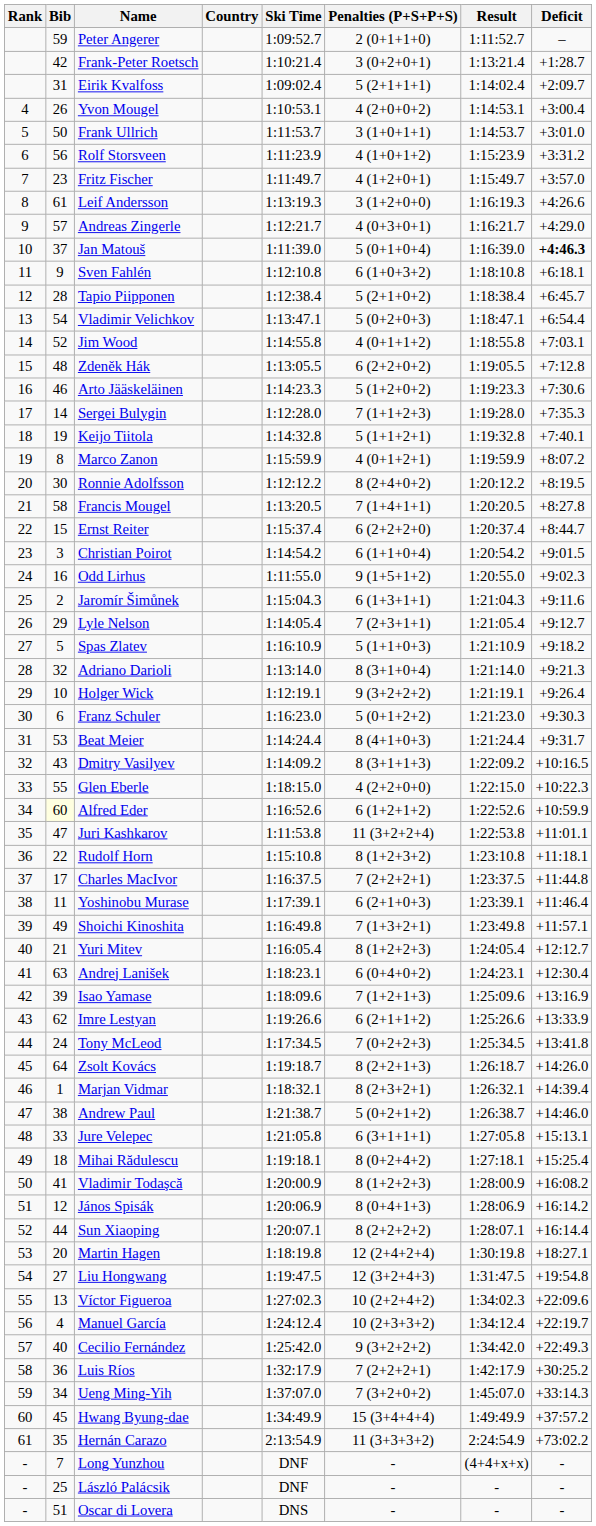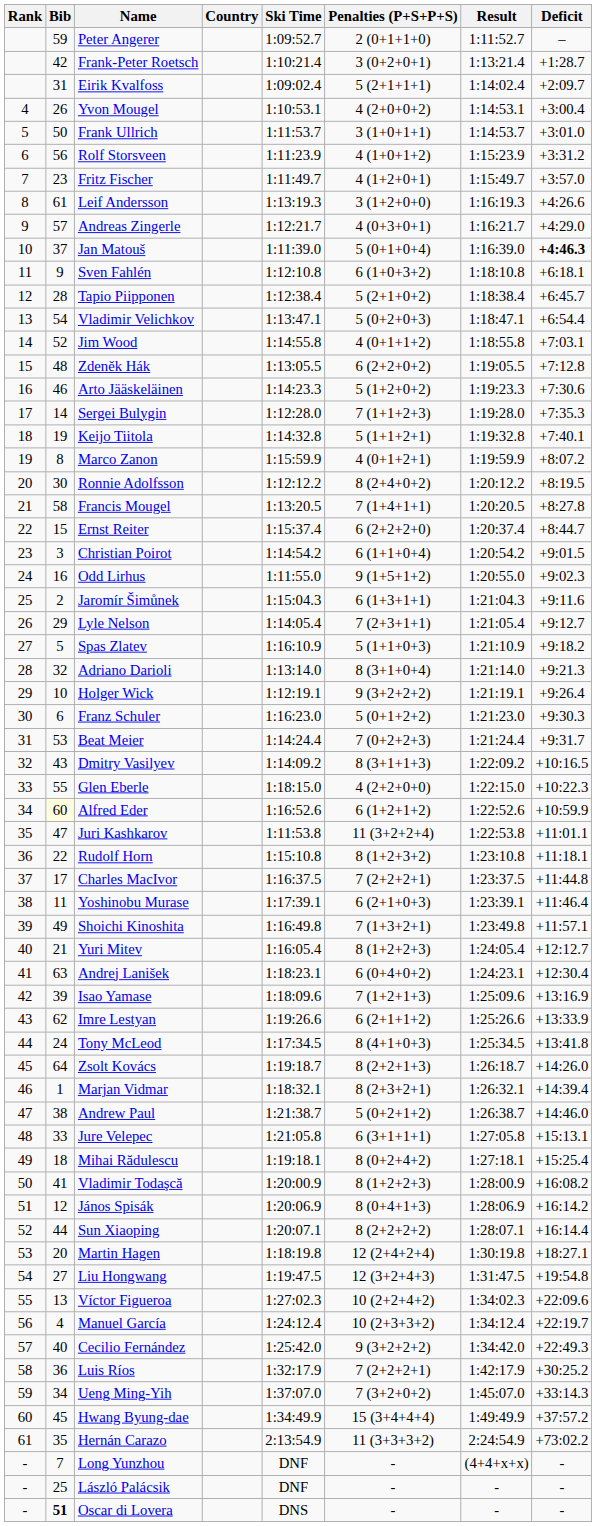(393, 739) 8 (4+1+0+3) -> (393, 739) 7 (0+2+2+3)
(393, 1043) 7 (0+2+2+3) -> (393, 1043) 8 (4+1+0+3)
(60, 1510) normal -> (60, 1510) bold
